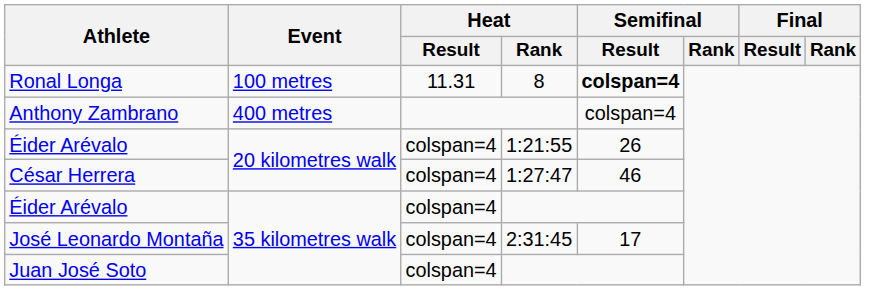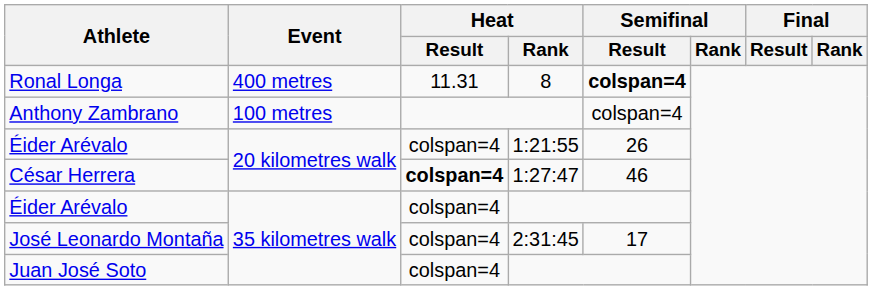(283, 82) 100 metres -> (283, 82) 400 metres
(283, 113) 400 metres -> (283, 113) 100 metres
(451, 176) normal -> (454, 176) bold
